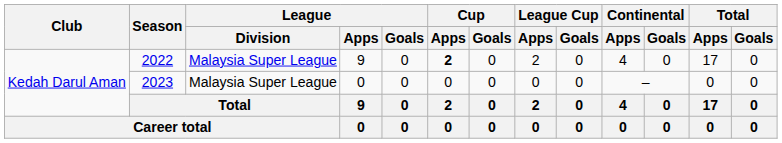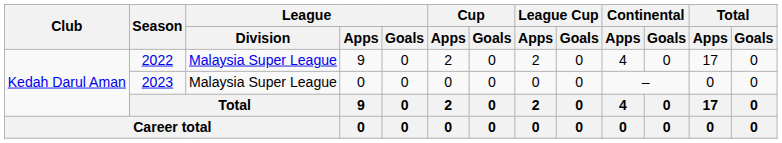(448, 60) bold -> (448, 60) normal
